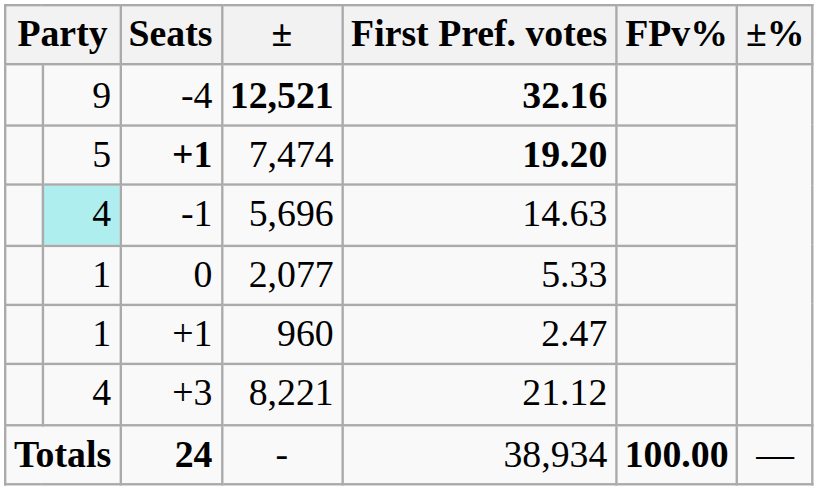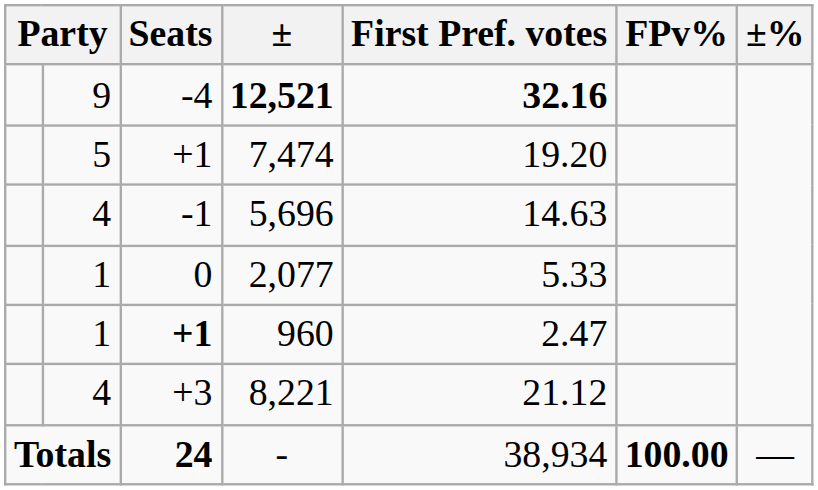(192, 154) bold -> (192, 154) normal
(565, 154) bold -> (565, 154) normal
(102, 214) paleturquoise background -> (102, 214) no background
(192, 333) normal -> (192, 333) bold
